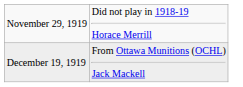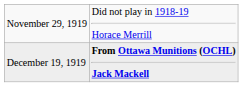(159, 62) normal -> (164, 62) bold
